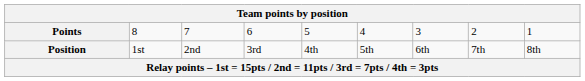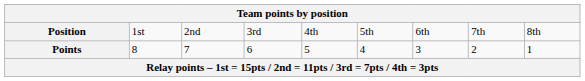rows swapped: (67, 49) <-> (67, 31)
